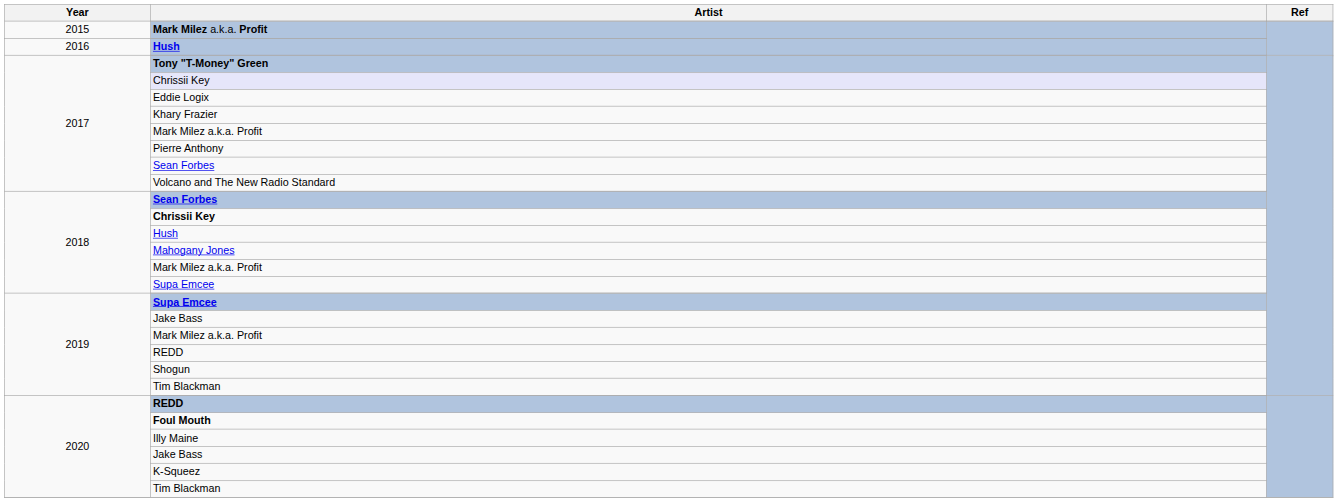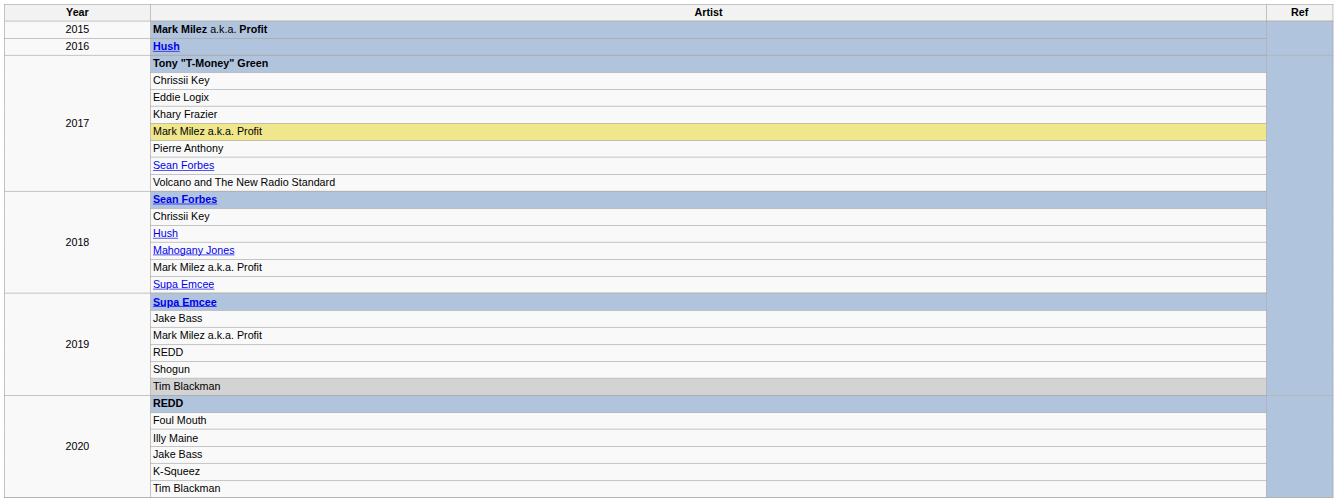(181, 81) lavender background -> (181, 81) no background
(207, 132) no background -> (207, 132) khaki background
(184, 217) bold -> (181, 217) normal
(187, 387) no background -> (187, 387) lightgrey background
(182, 421) bold -> (180, 421) normal
